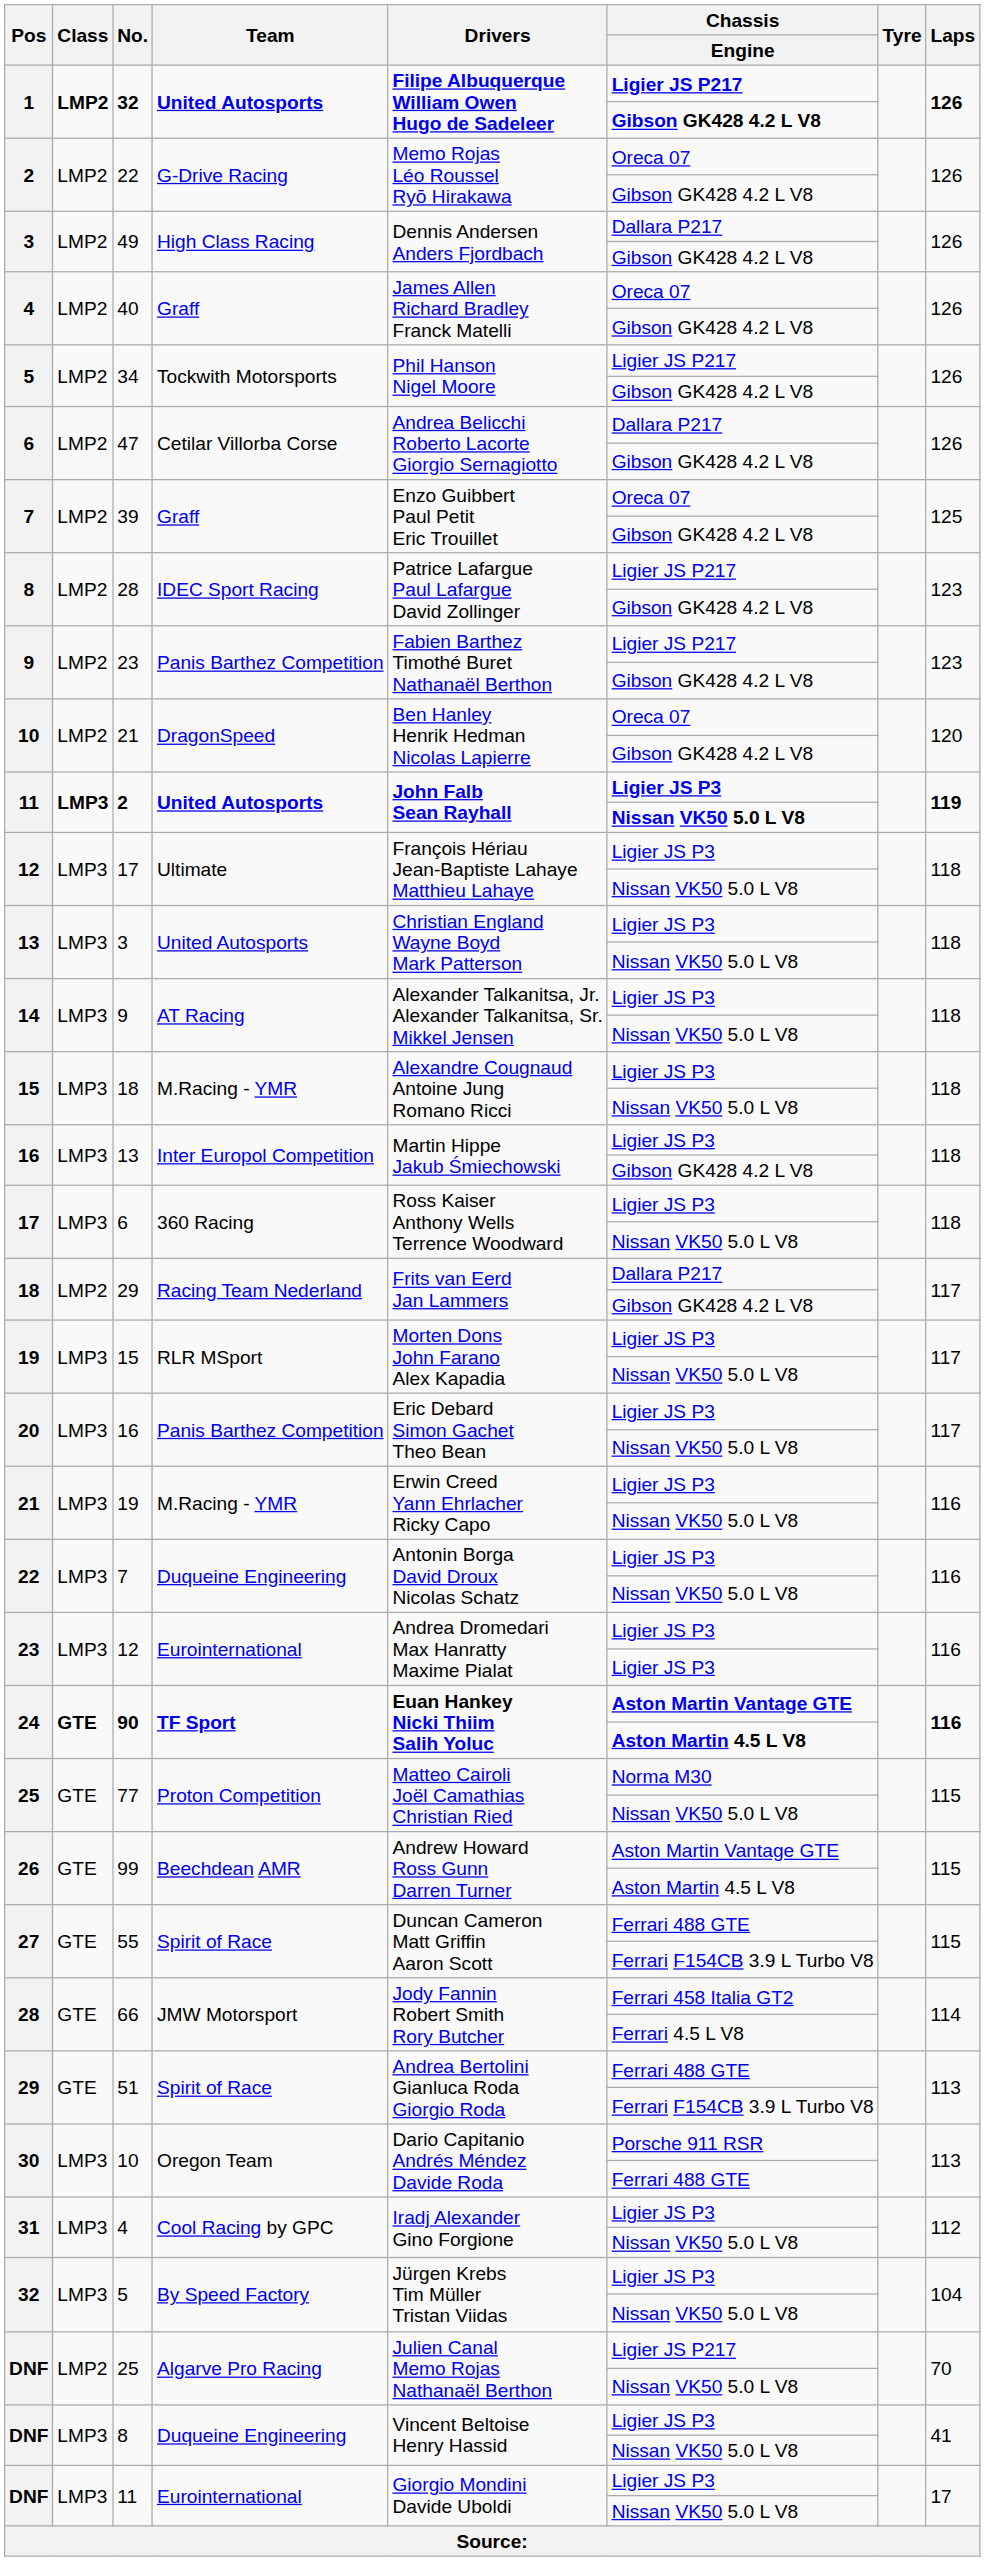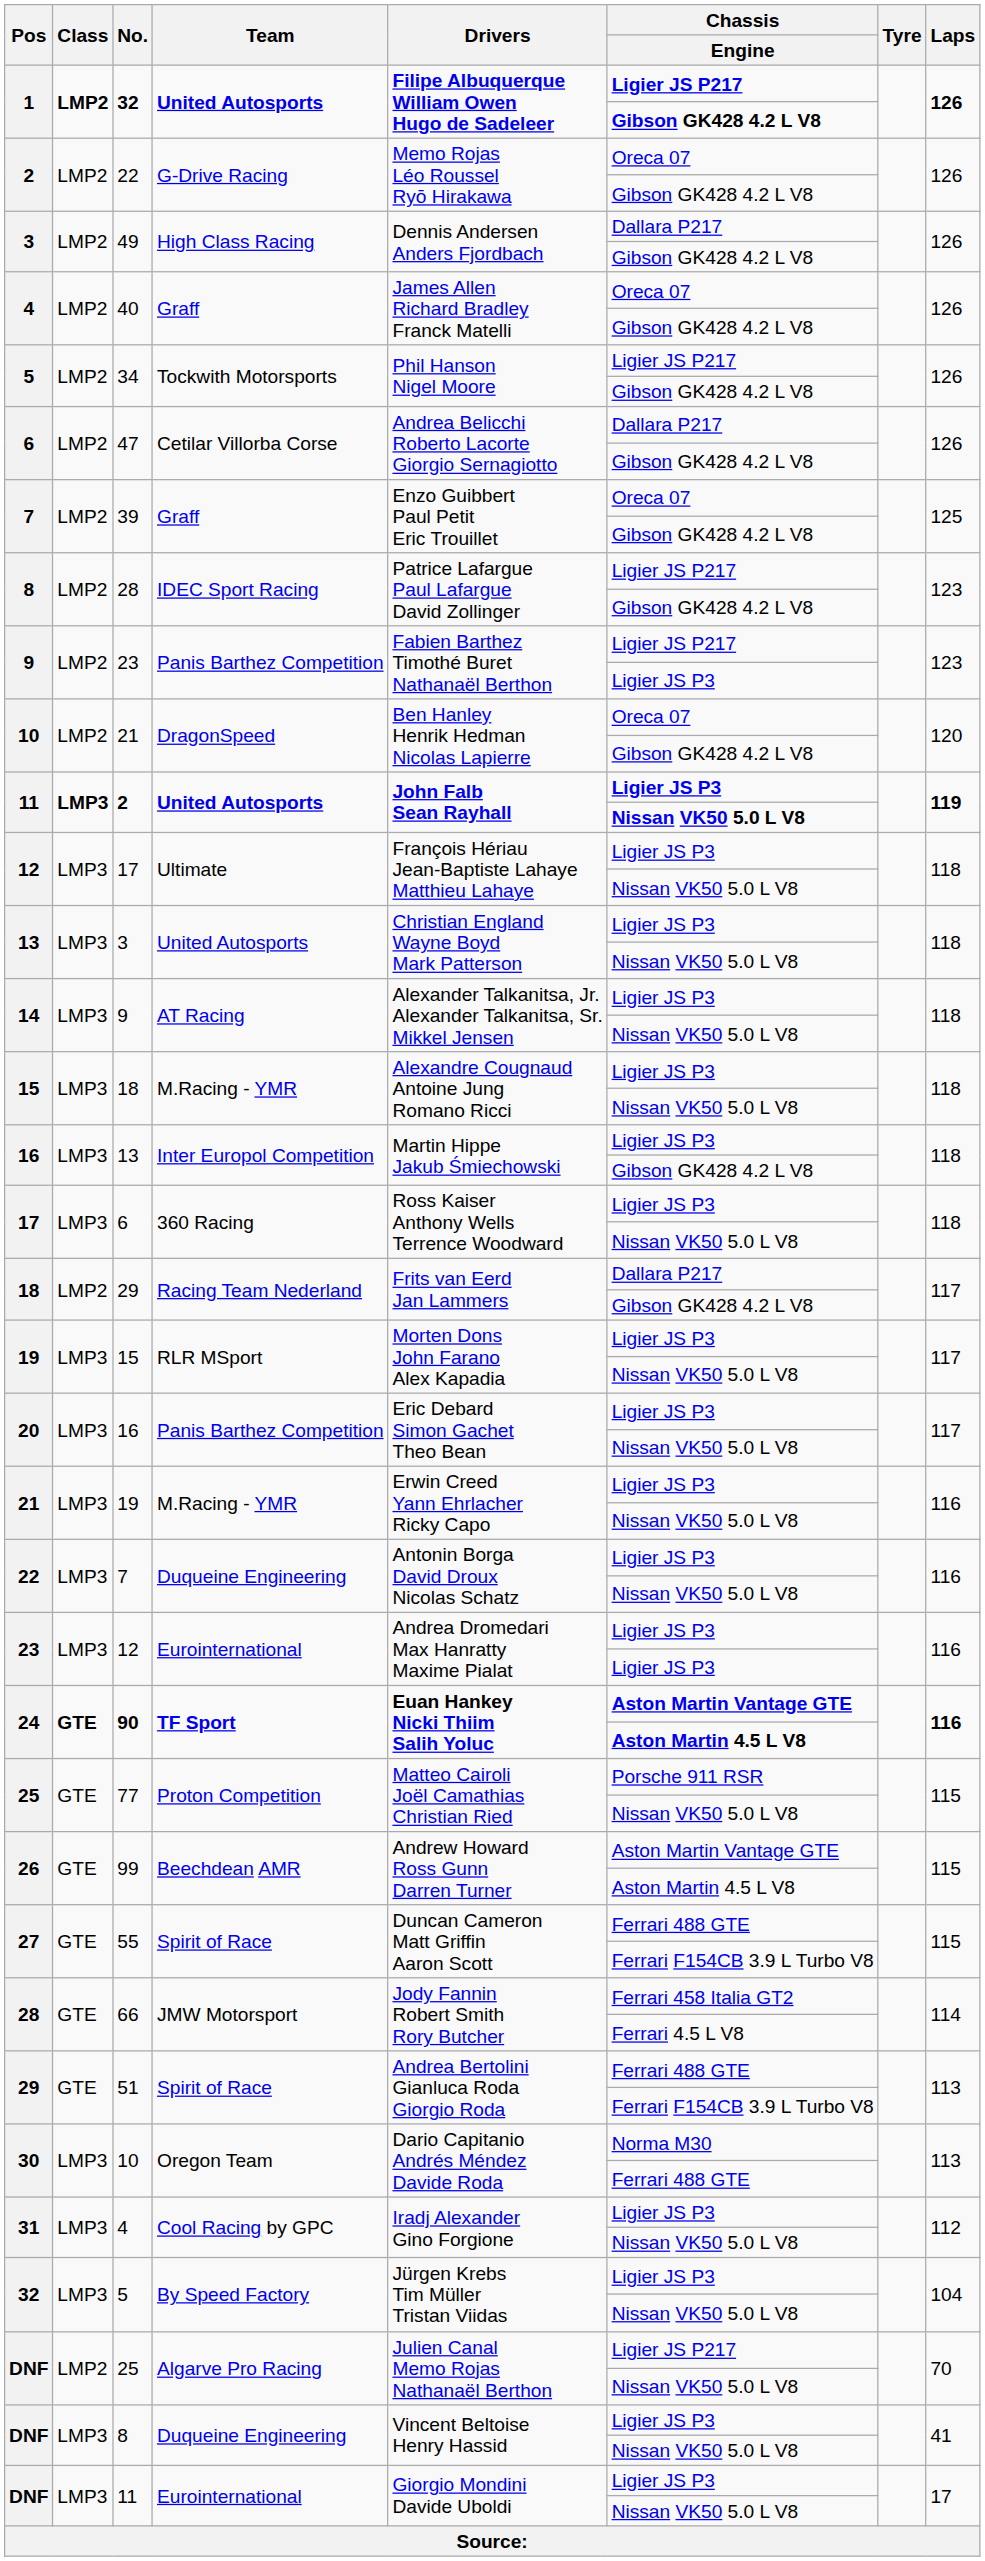(712, 681) Gibson GK428 4.2 L V8 -> (663, 681) Ligier JS P3
(662, 1777) Norma M30 -> (688, 1777) Porsche 911 RSR
(688, 2143) Porsche 911 RSR -> (662, 2143) Norma M30
